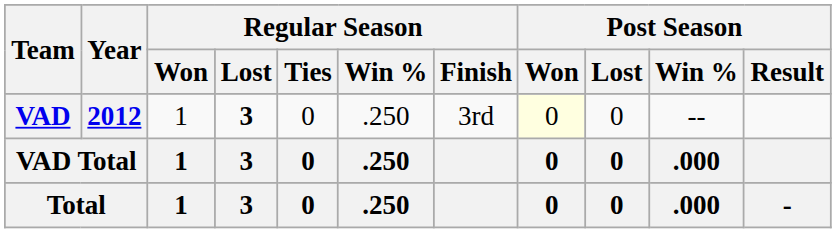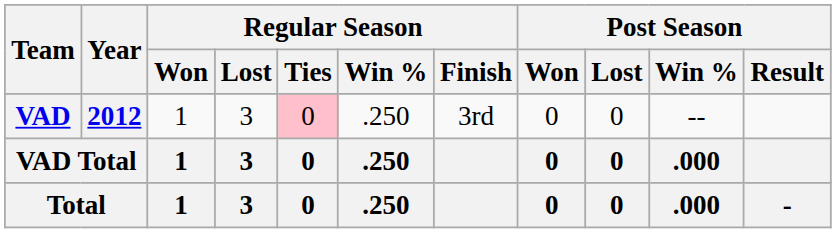(246, 116) bold -> (246, 116) normal
(308, 116) no background -> (308, 116) pink background
(552, 116) lightyellow background -> (552, 116) no background
